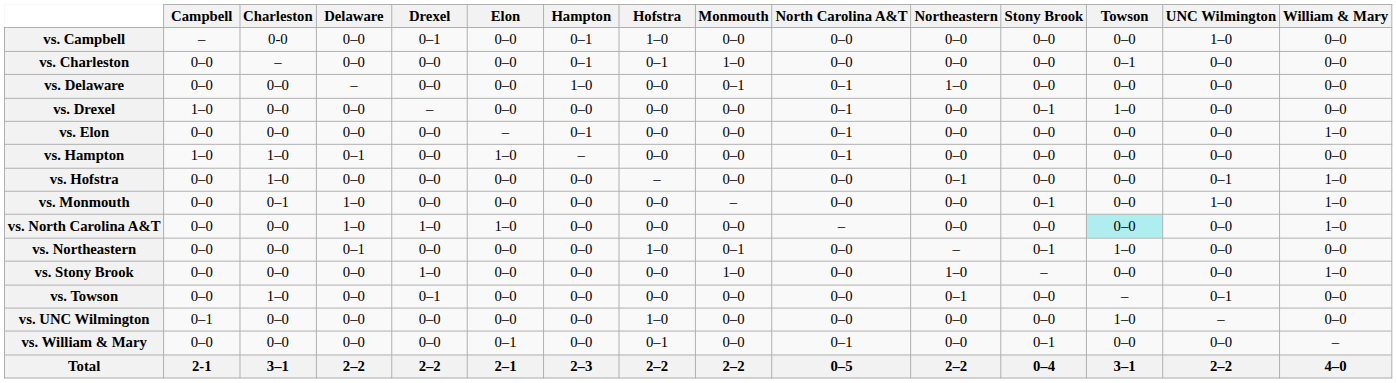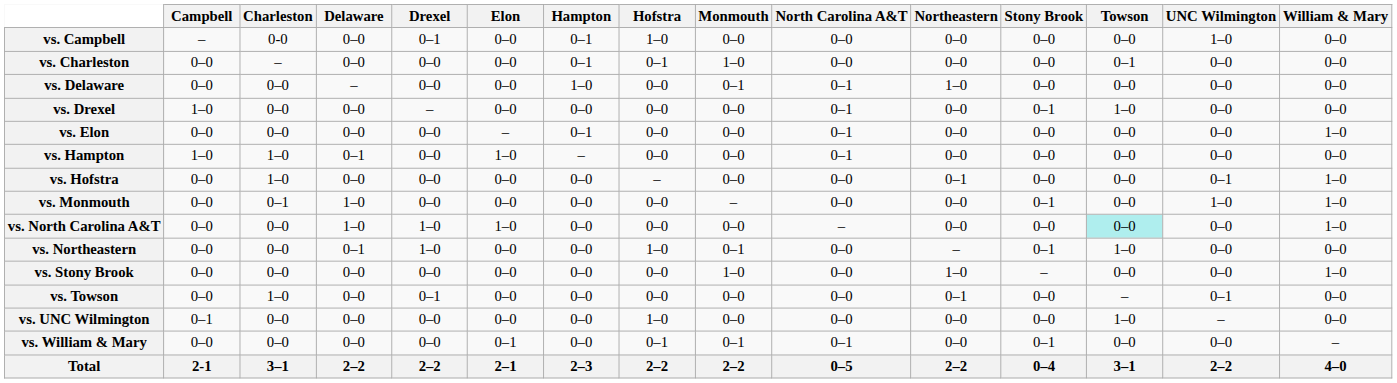(430, 249) 0–0 -> (430, 249) 1–0
(430, 272) 1–0 -> (430, 272) 0–0
(733, 343) 0–0 -> (733, 343) 0–1
